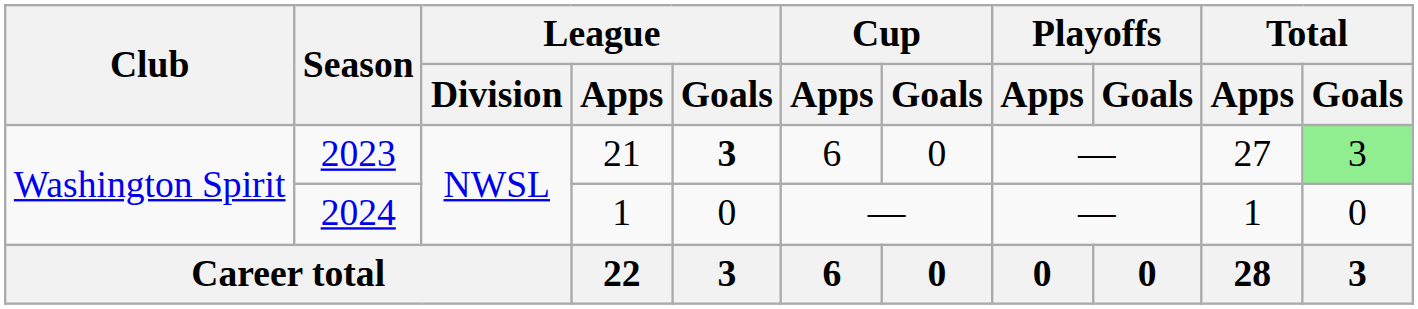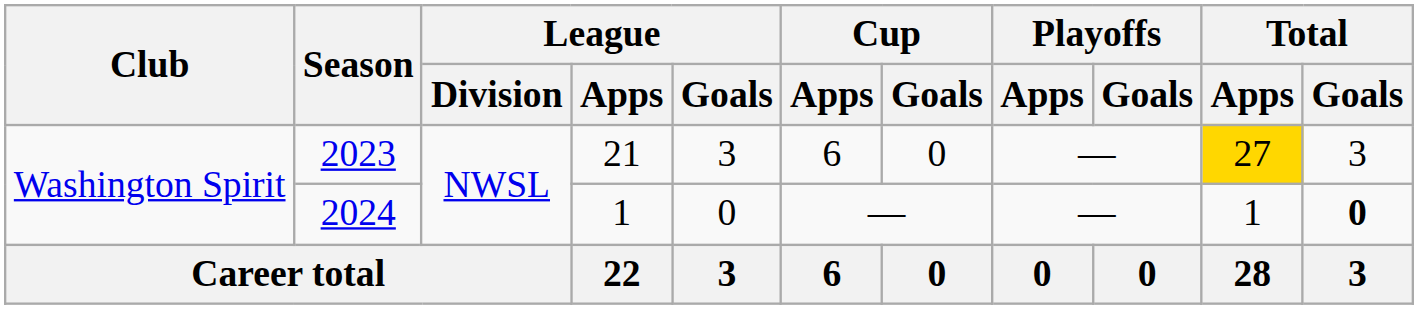(727, 153) bold -> (727, 153) normal
(1252, 153) no background -> (1252, 153) gold background
(1357, 153) lightgreen background -> (1357, 153) no background
(1357, 213) normal -> (1357, 213) bold
